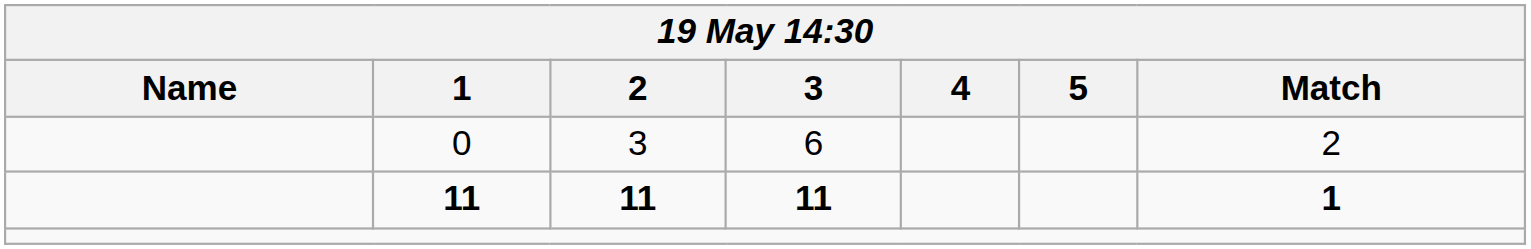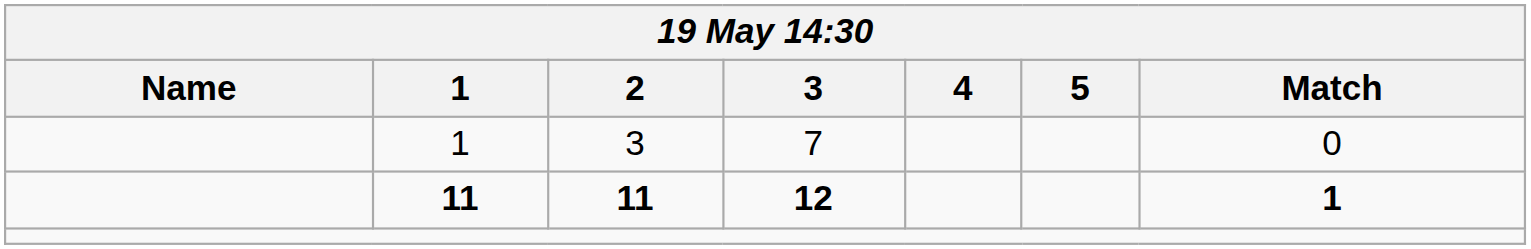(462, 143) 0 -> (460, 143) 1
(814, 143) 6 -> (813, 143) 7
(1331, 143) 2 -> (1332, 143) 0
(814, 198) 11 -> (813, 198) 12
